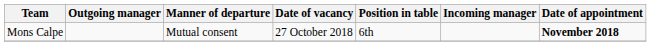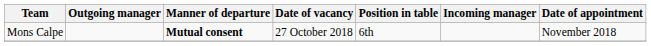(202, 31) normal -> (204, 31) bold
(580, 31) bold -> (579, 31) normal
